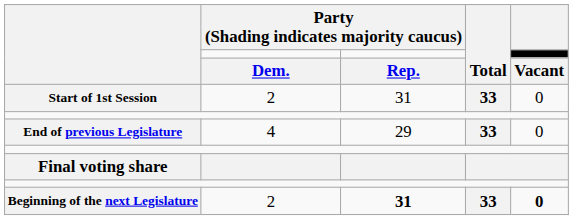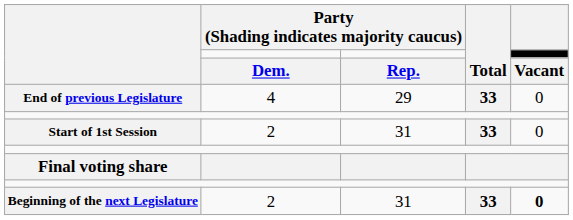rows swapped: (103, 132) <-> (103, 97)
(403, 200) bold -> (403, 200) normal
